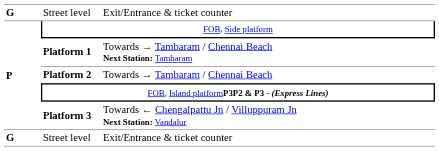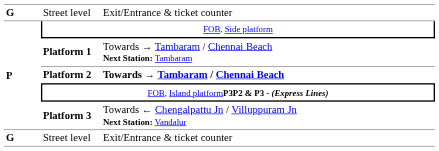(188, 74) normal -> (194, 74) bold
